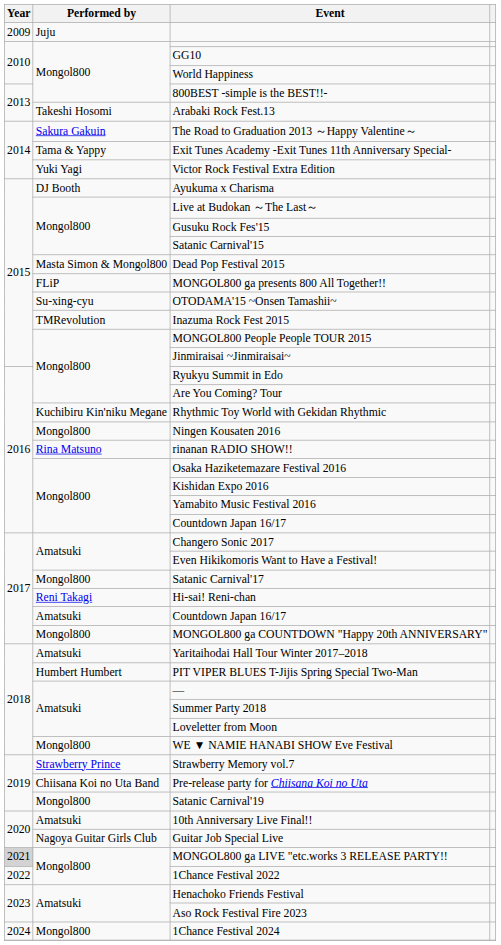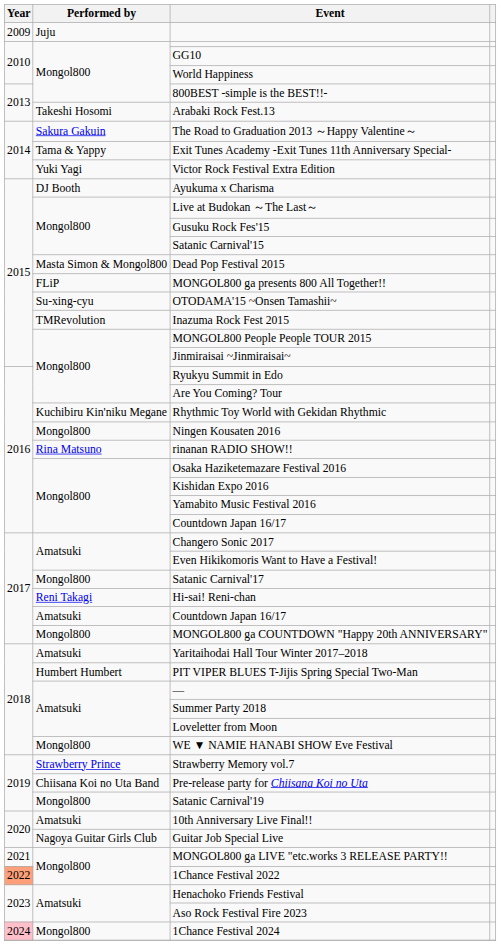(19, 857) lightgrey background -> (19, 857) no background
(19, 875) no background -> (19, 875) lightsalmon background
(19, 931) no background -> (19, 931) pink background
